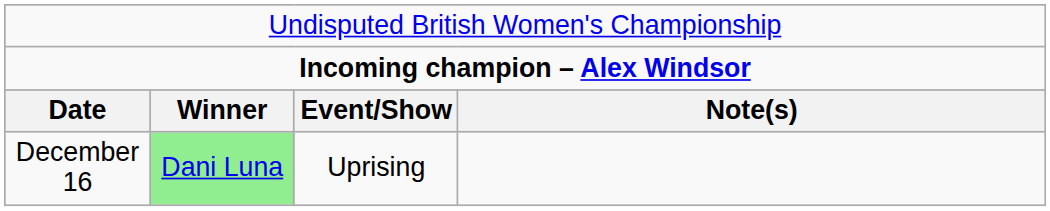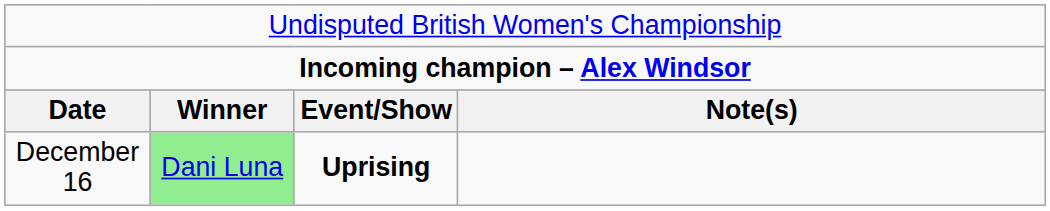(376, 167) normal -> (376, 167) bold
